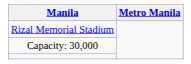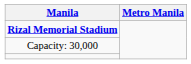(62, 29) normal -> (62, 29) bold
